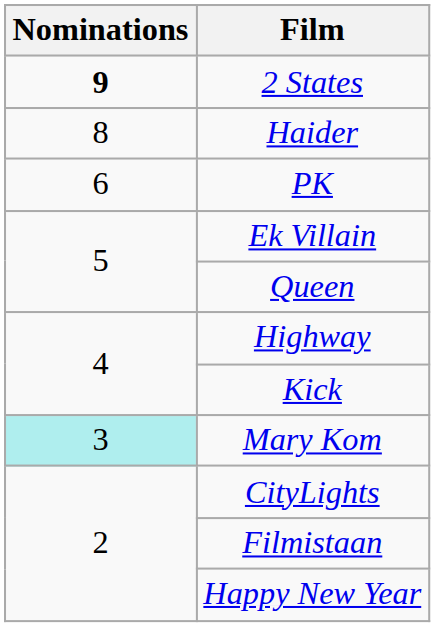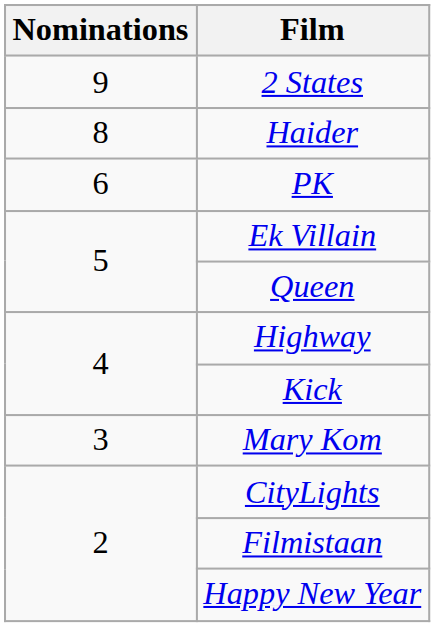(100, 81) bold -> (100, 81) normal
(100, 440) paleturquoise background -> (100, 440) no background
